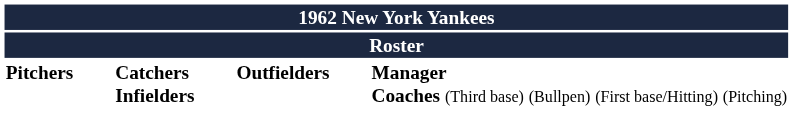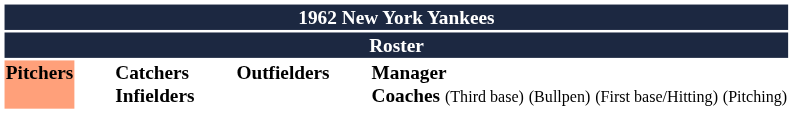(40, 72) no background -> (40, 72) lightsalmon background
